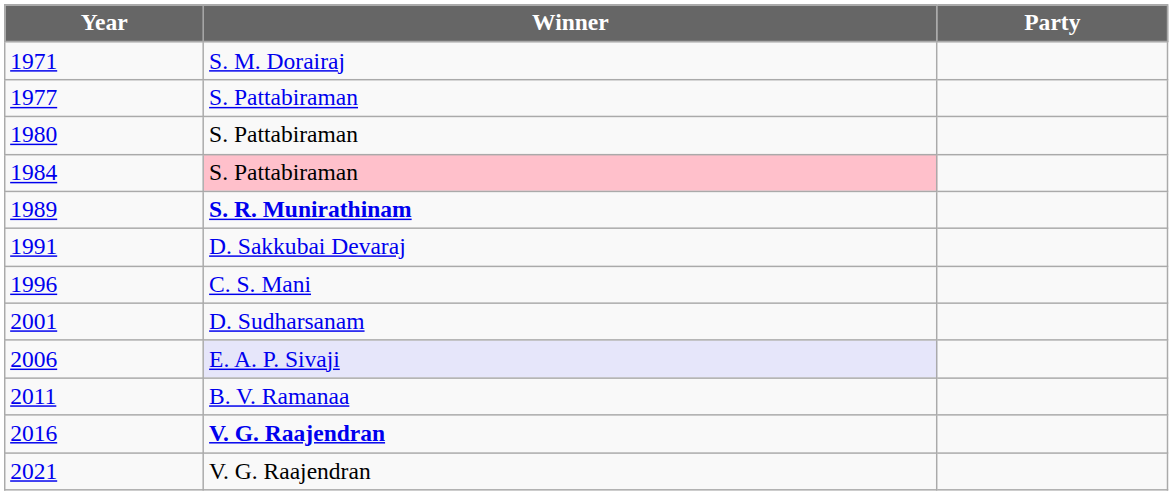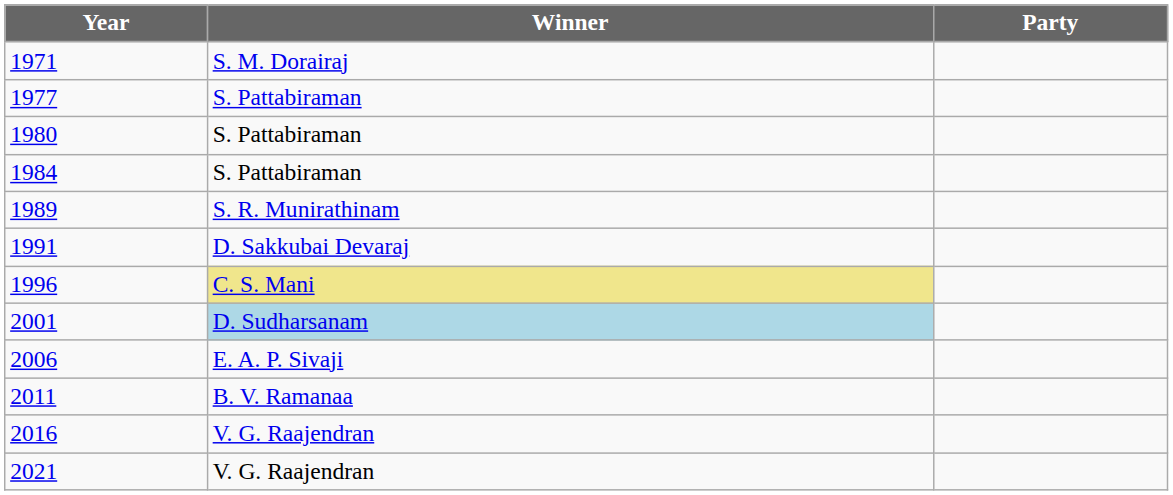(284, 172) pink background -> (287, 172) no background
(310, 209) bold -> (306, 209) normal
(260, 284) no background -> (264, 284) khaki background
(287, 321) no background -> (290, 321) lightblue background
(274, 358) lavender background -> (278, 358) no background
(297, 433) bold -> (293, 433) normal
